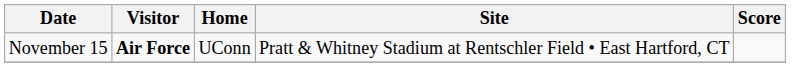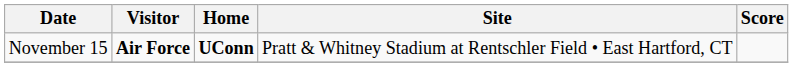(225, 47) normal -> (226, 47) bold
